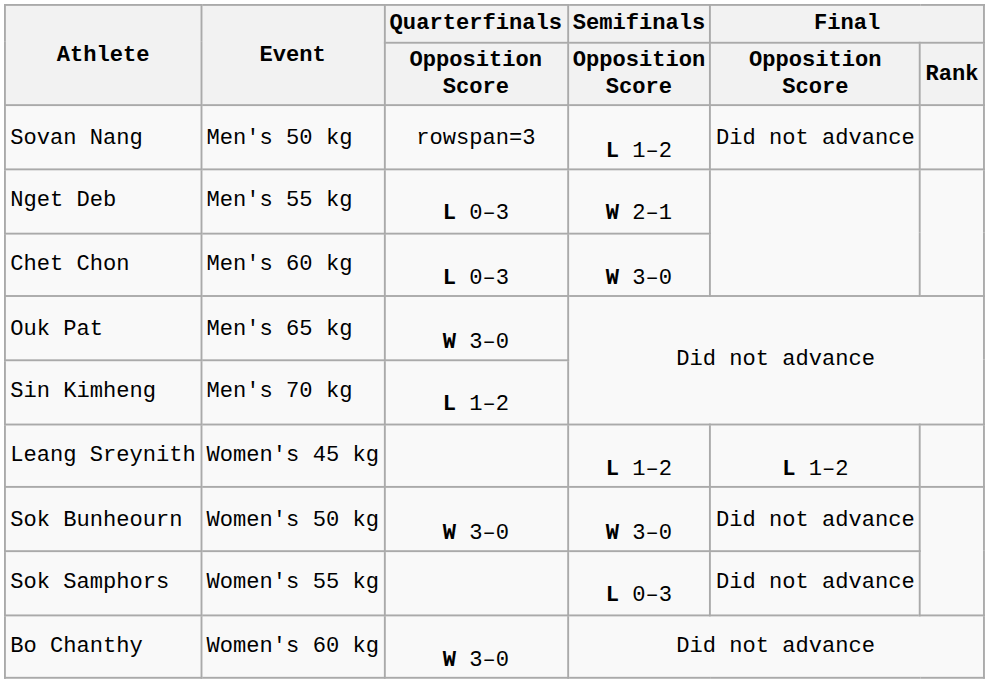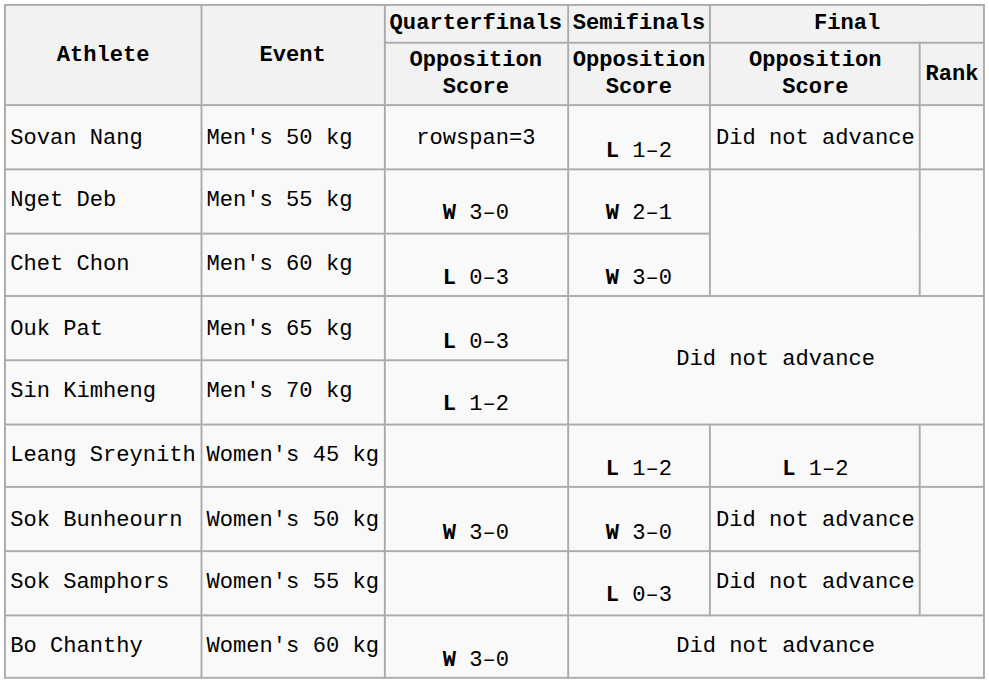(476, 214) L 0–3 -> (476, 214) W 3–0
(476, 341) W 3–0 -> (476, 341) L 0–3
